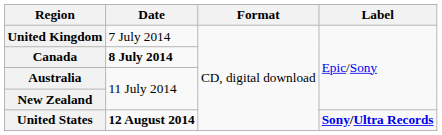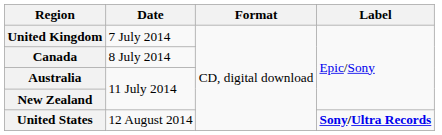(141, 57) bold -> (139, 57) normal
(152, 120) bold -> (150, 120) normal
